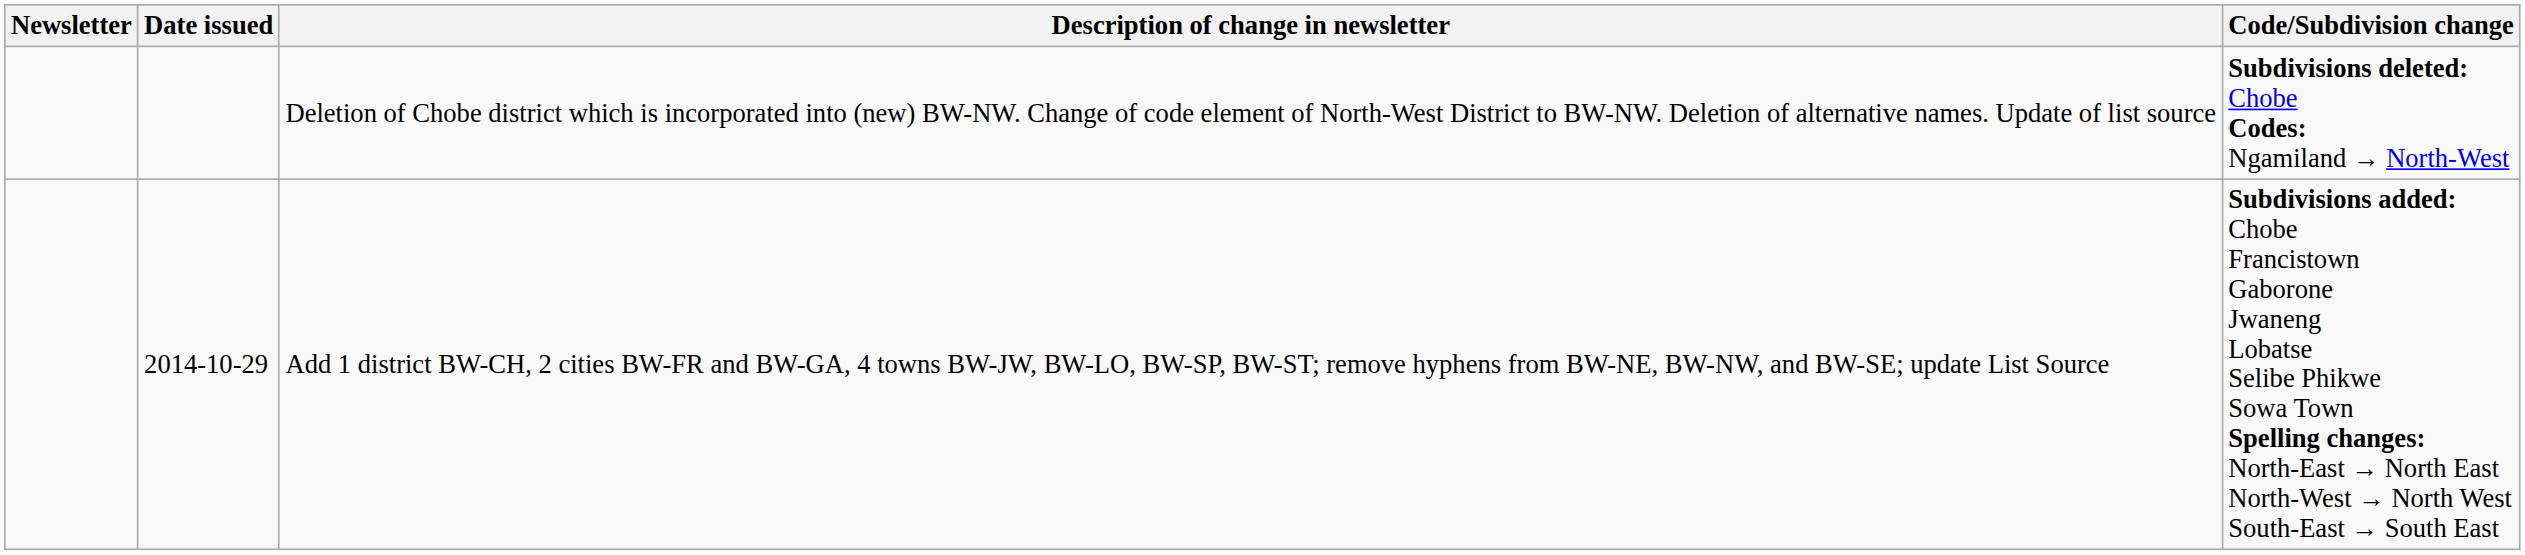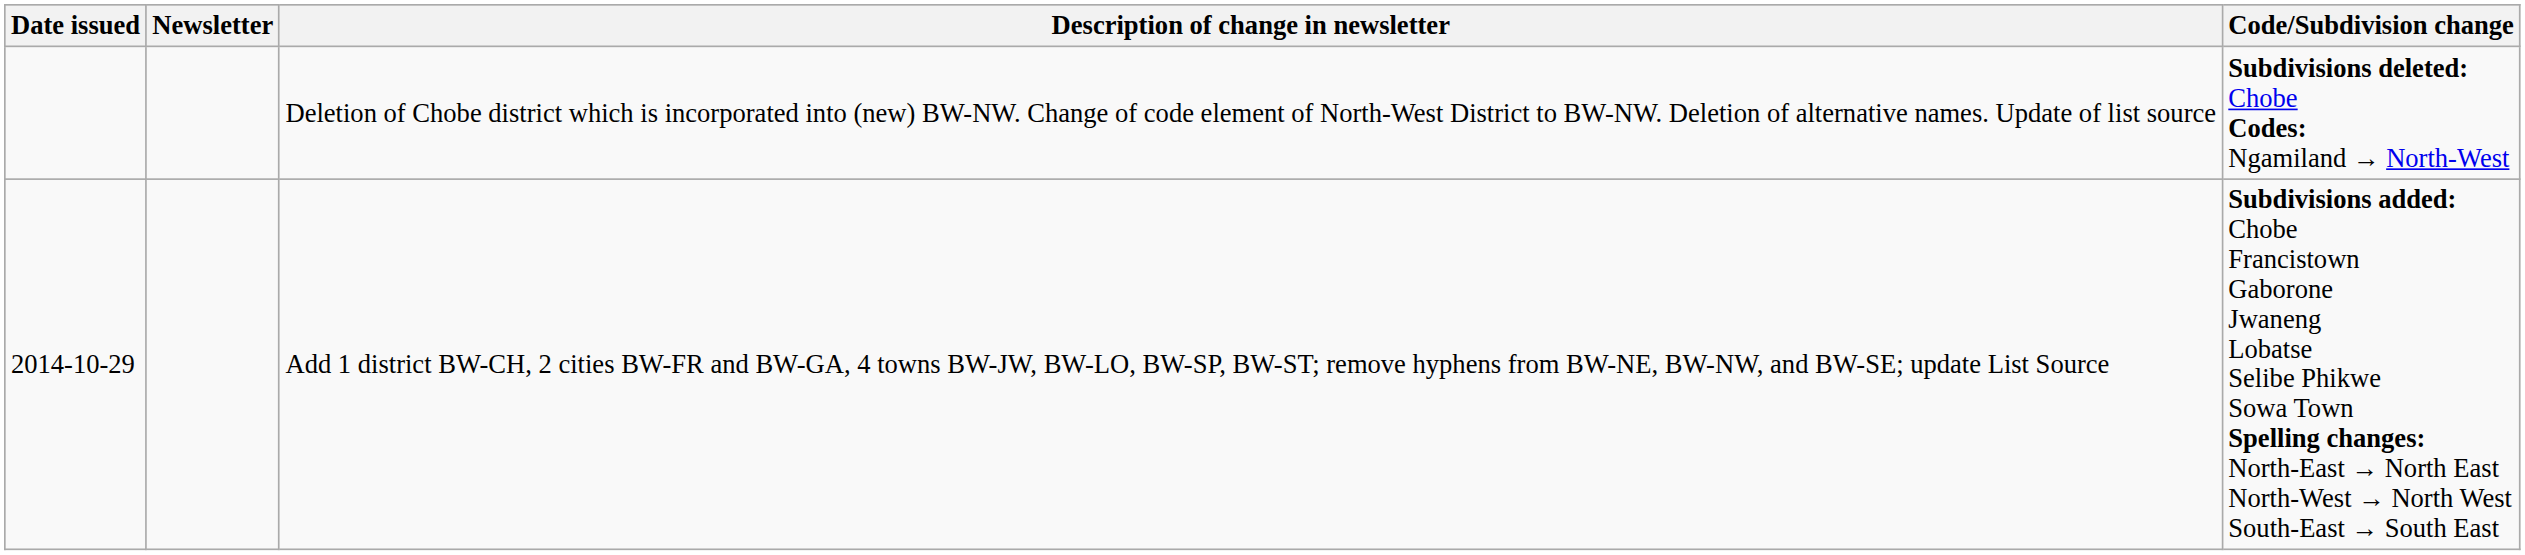columns swapped: (71, 25) <-> (209, 25)
